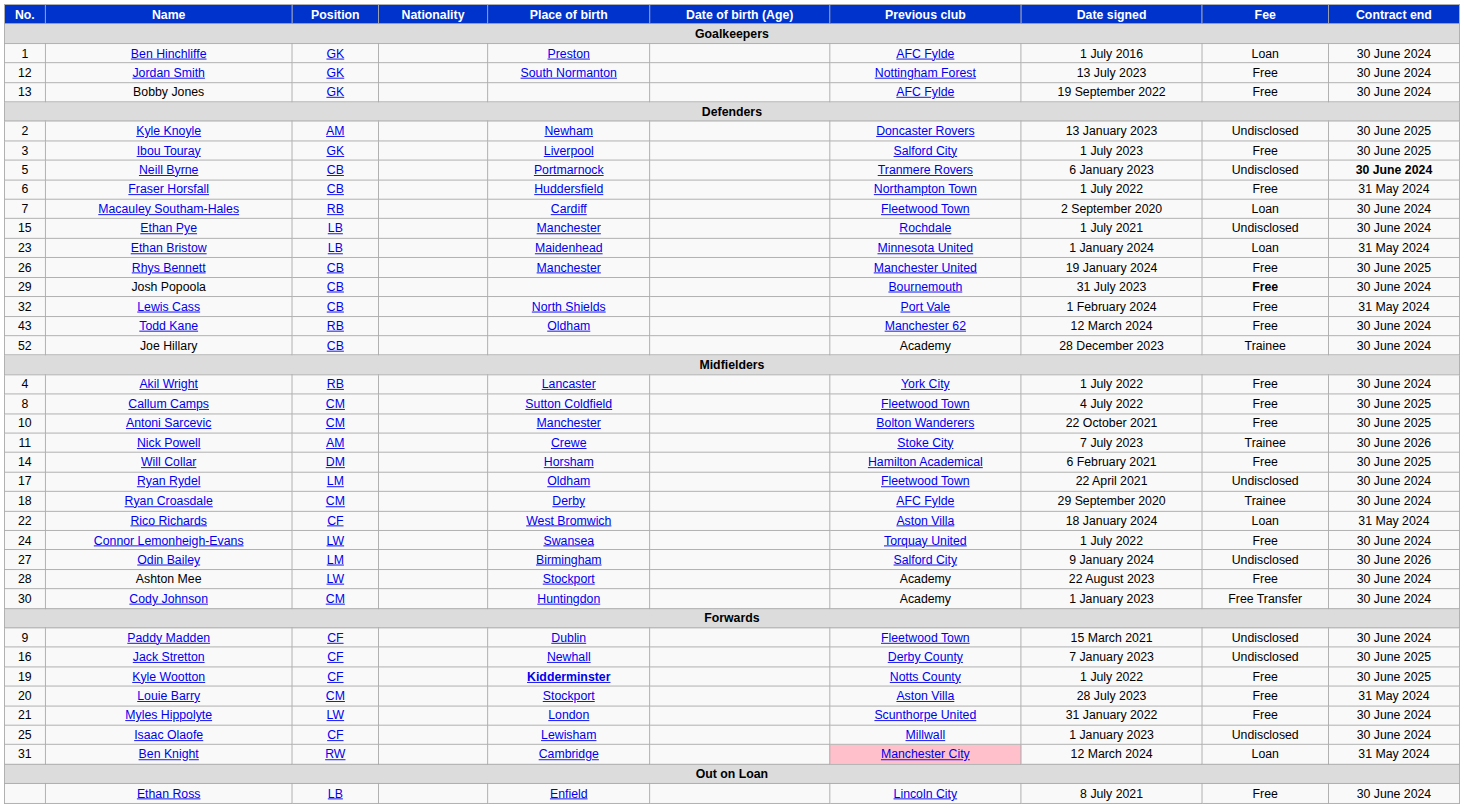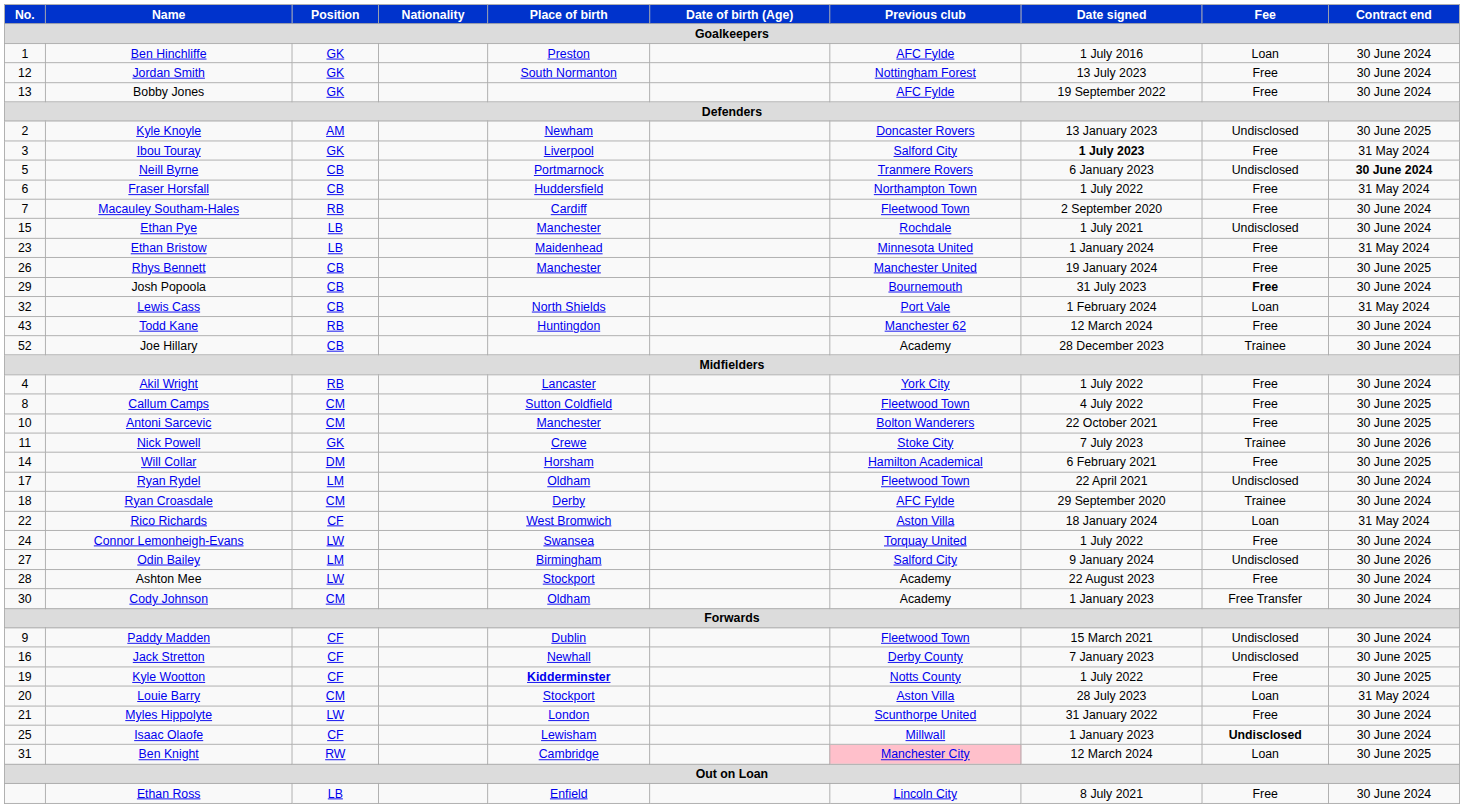(1112, 150) normal -> (1112, 150) bold
(1394, 150) 30 June 2025 -> (1394, 150) 31 May 2024
(1265, 209) Loan -> (1265, 209) Free
(1265, 247) Loan -> (1265, 247) Free
(1265, 306) Free -> (1265, 306) Loan
(569, 325) Oldham -> (569, 325) Huntingdon
(335, 442) AM -> (335, 442) GK
(569, 598) Huntingdon -> (569, 598) Oldham
(1265, 695) Free -> (1265, 695) Loan
(1265, 734) normal -> (1265, 734) bold
(1394, 754) 31 May 2024 -> (1394, 754) 30 June 2025
